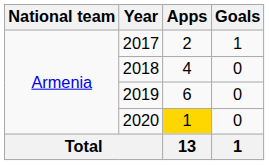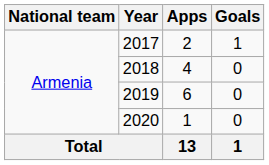(187, 120) gold background -> (187, 120) no background
